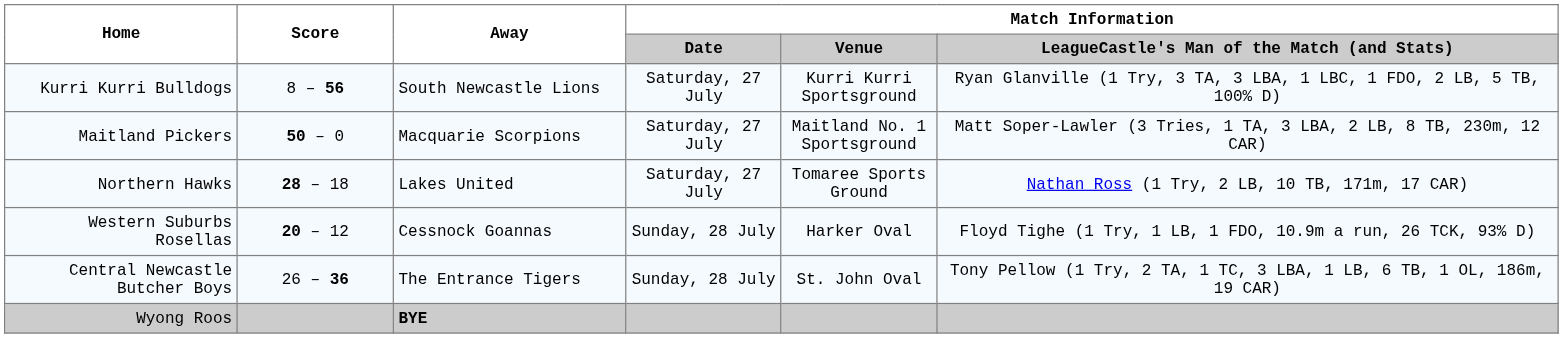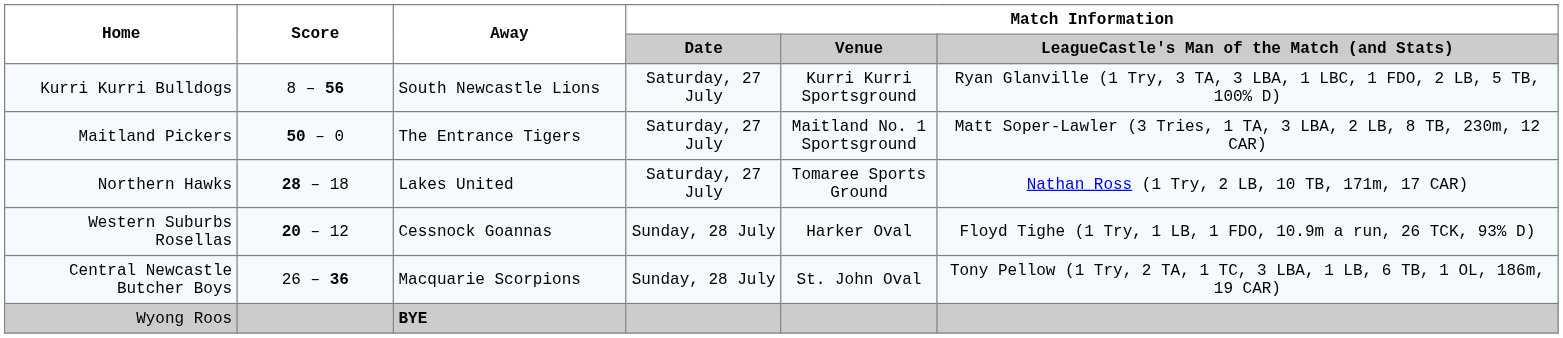(490, 136) Macquarie Scorpions -> (490, 136) The Entrance Tigers
(490, 280) The Entrance Tigers -> (490, 280) Macquarie Scorpions
